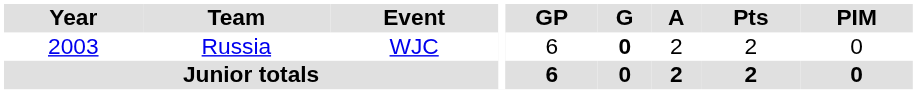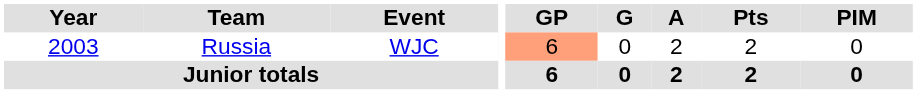(552, 46) no background -> (552, 46) lightsalmon background
(625, 46) bold -> (625, 46) normal
